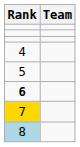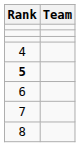(22, 72) normal -> (22, 72) bold
(22, 92) bold -> (22, 92) normal
(22, 112) gold background -> (22, 112) no background
(22, 131) lightblue background -> (22, 131) no background
